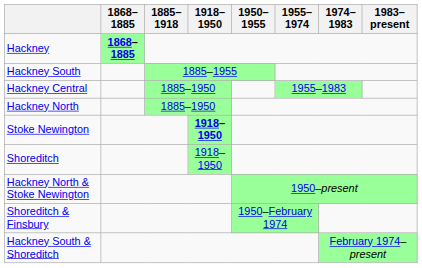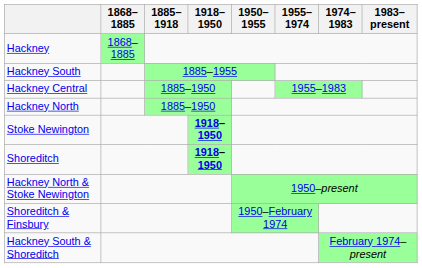(123, 48) bold -> (123, 48) normal
(210, 159) normal -> (210, 159) bold
